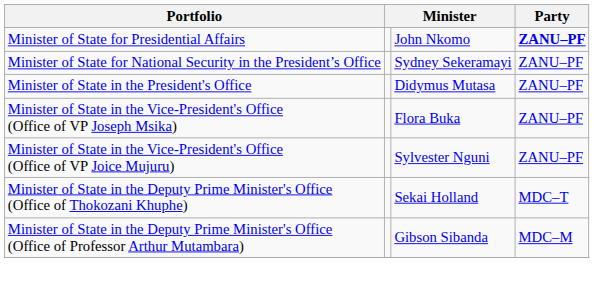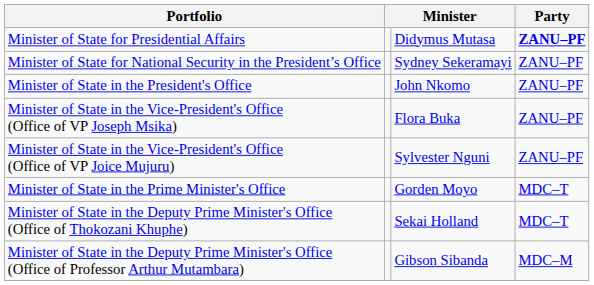(432, 39) John Nkomo -> (445, 39) Didymus Mutasa
(445, 86) Didymus Mutasa -> (432, 86) John Nkomo
+ row: (147, 189)
